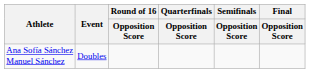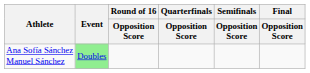(92, 56) no background -> (92, 56) lightgreen background
